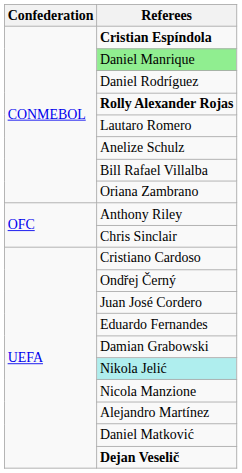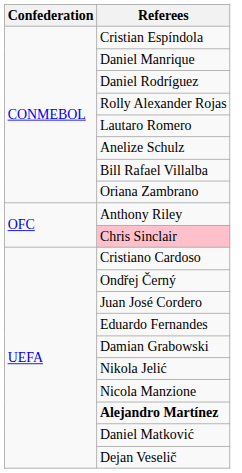(156, 37) bold -> (152, 37) normal
(147, 59) lightgreen background -> (147, 59) no background
(167, 103) bold -> (163, 103) normal
(138, 236) no background -> (138, 236) pink background
(133, 368) paleturquoise background -> (133, 368) no background
(155, 412) normal -> (159, 412) bold
(140, 457) bold -> (138, 457) normal
